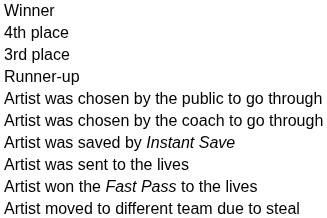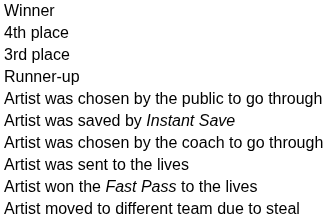(164, 120) Artist was chosen by the coach to go through -> (120, 120) Artist was saved by Instant Save
(120, 142) Artist was saved by Instant Save -> (164, 142) Artist was chosen by the coach to go through
